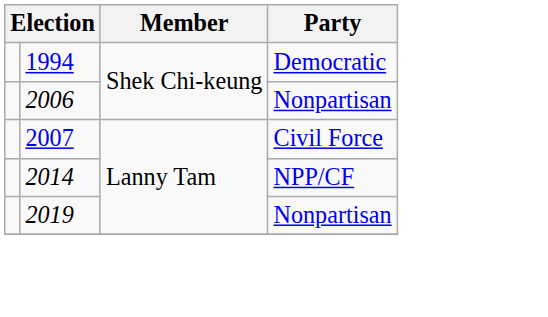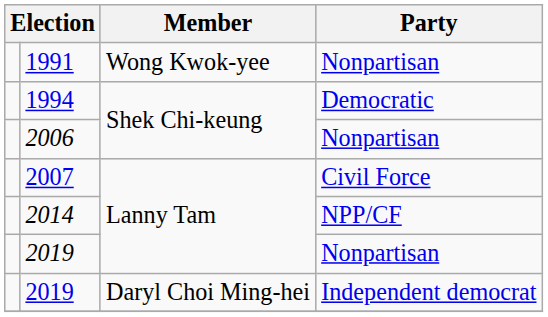+ row: (50, 61)
+ row: (50, 291)
